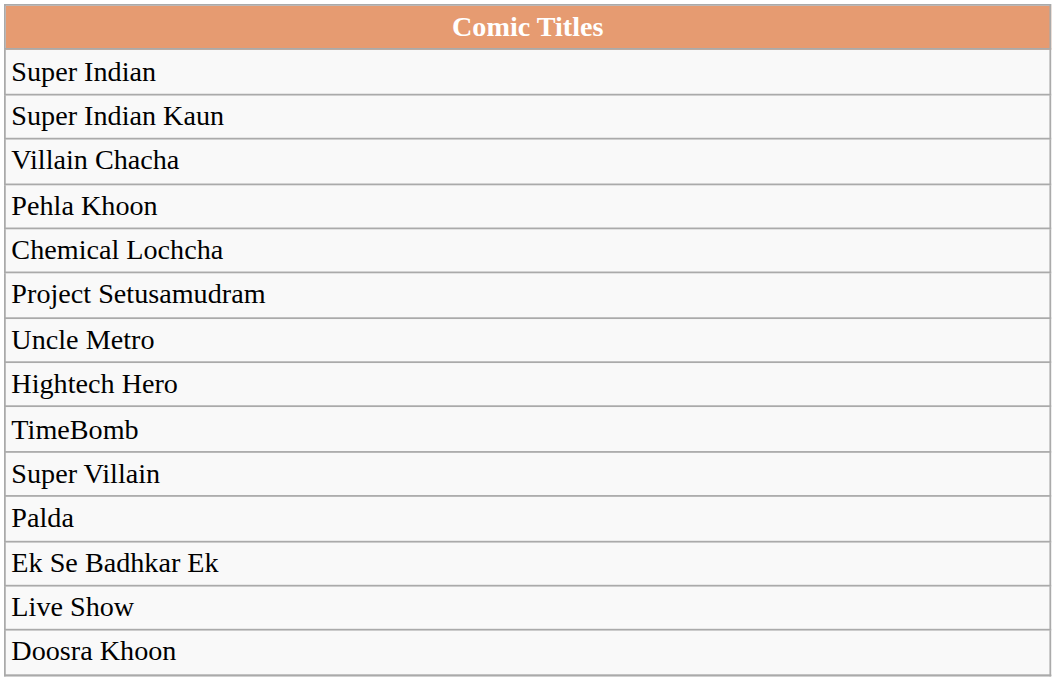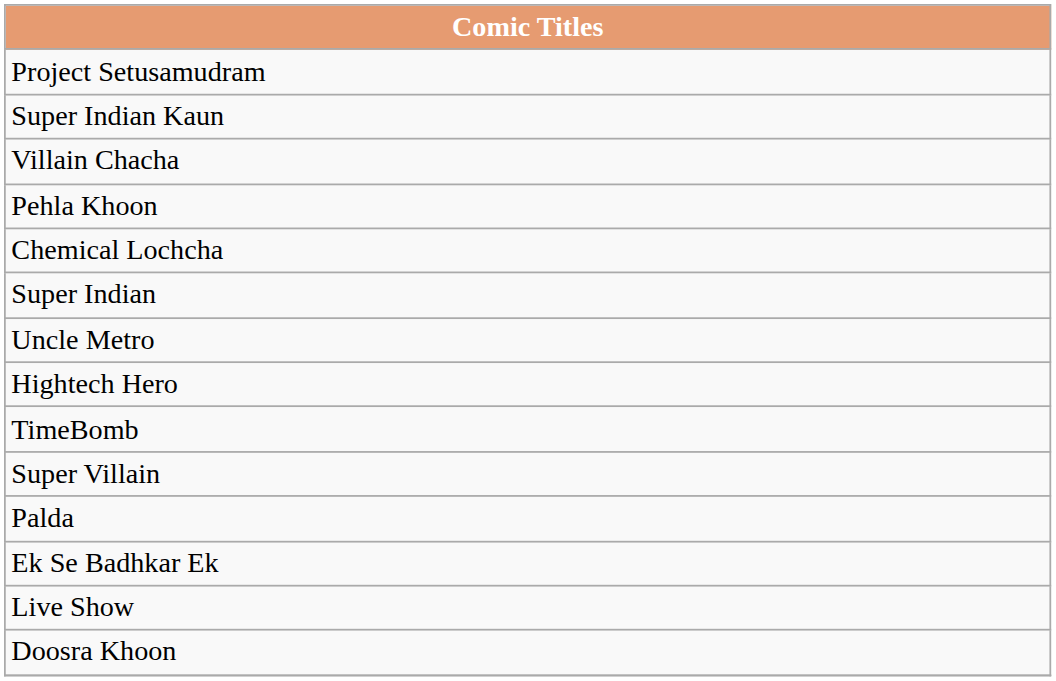(84, 71) Super Indian -> (138, 71) Project Setusamudram
(138, 294) Project Setusamudram -> (84, 294) Super Indian
